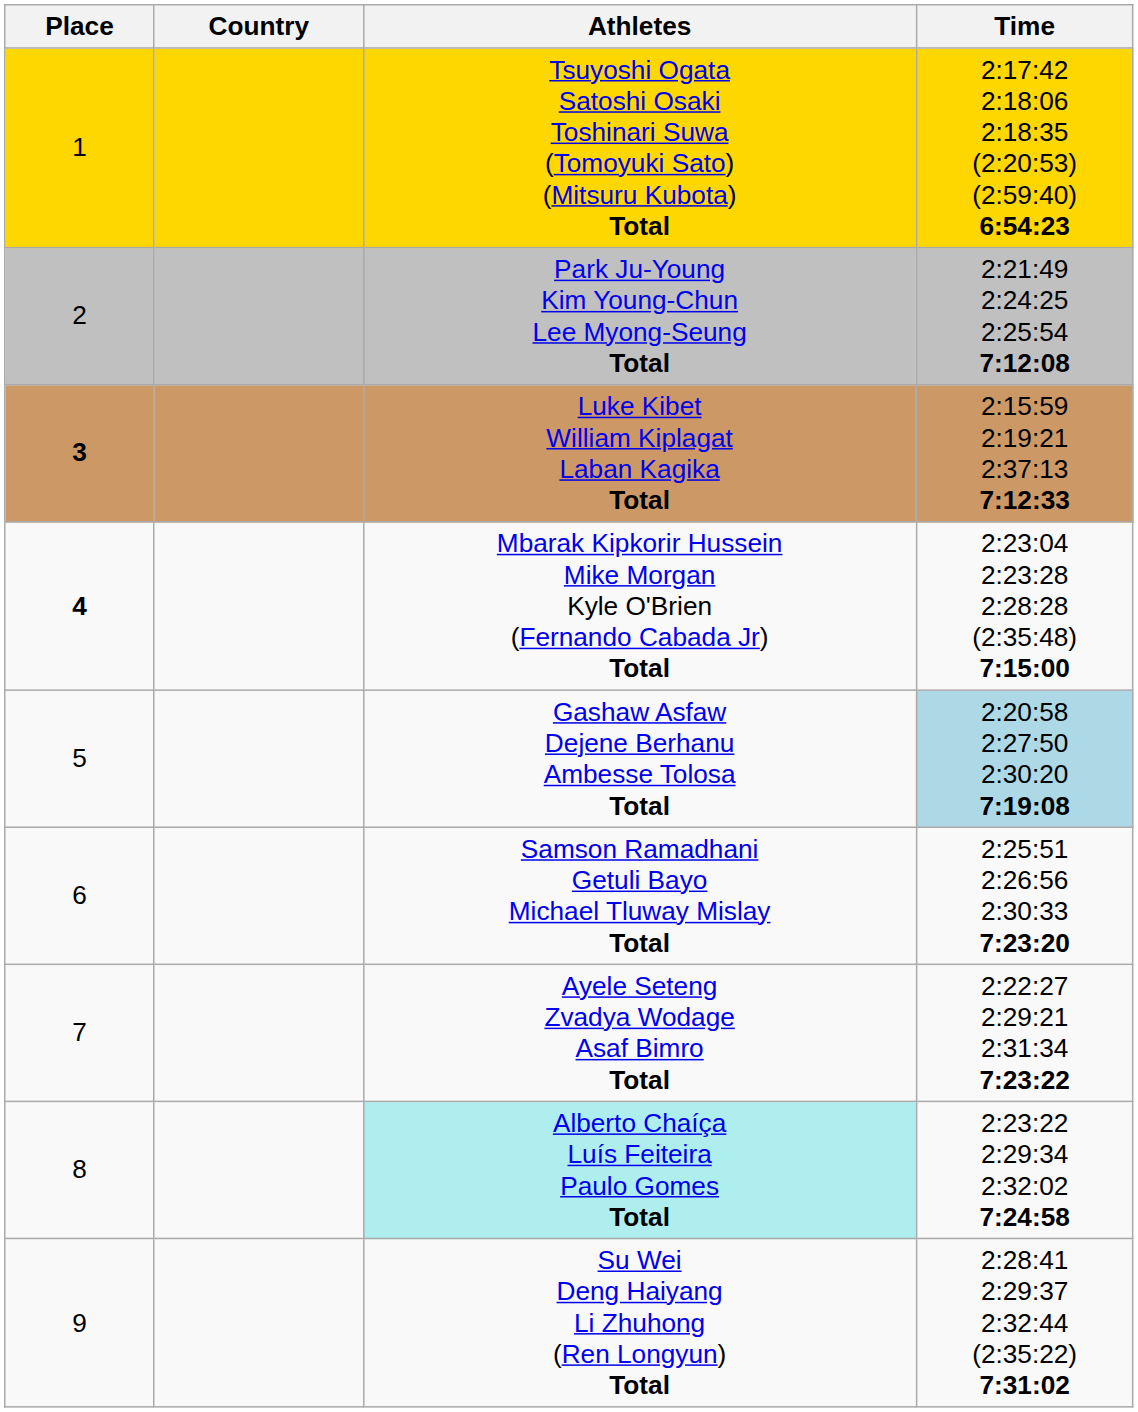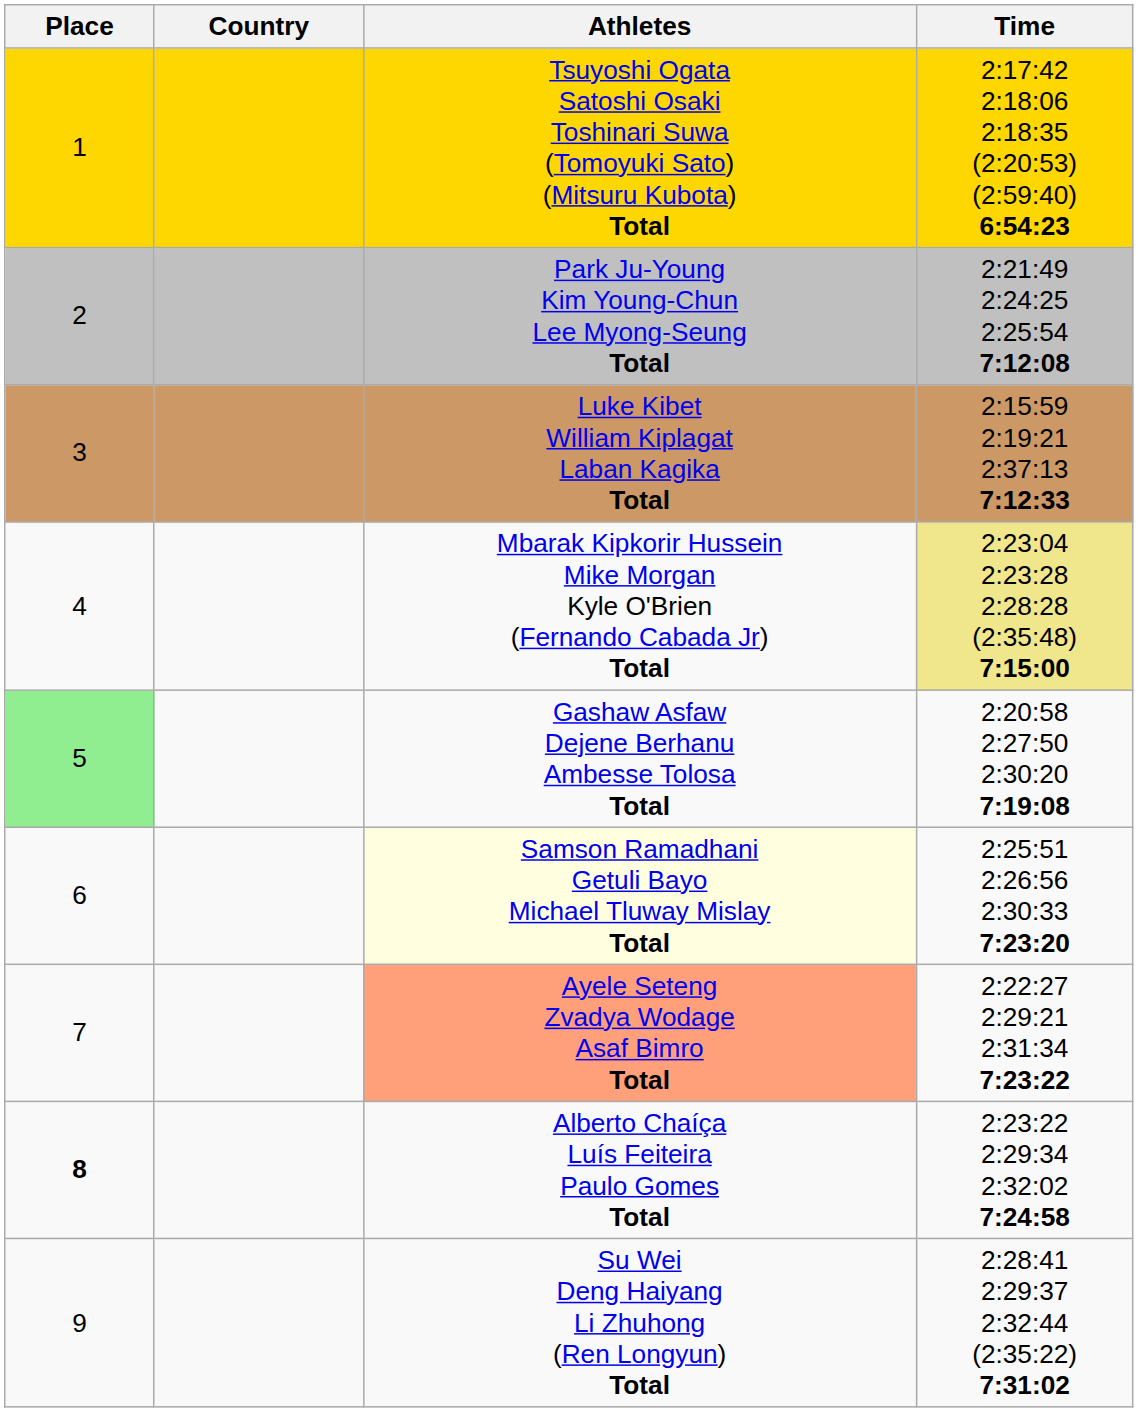(80, 452) bold -> (80, 452) normal
(80, 605) bold -> (80, 605) normal
(1025, 605) no background -> (1025, 605) khaki background
(80, 758) no background -> (80, 758) lightgreen background
(1025, 758) lightblue background -> (1025, 758) no background
(640, 895) no background -> (640, 895) lightyellow background
(640, 1032) no background -> (640, 1032) lightsalmon background
(80, 1169) normal -> (80, 1169) bold
(640, 1169) paleturquoise background -> (640, 1169) no background
